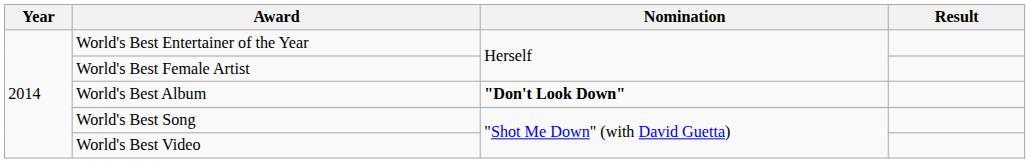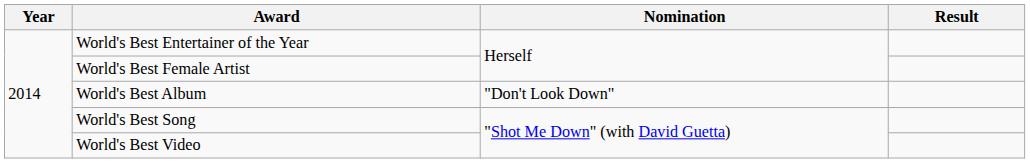(555, 94) bold -> (549, 94) normal
